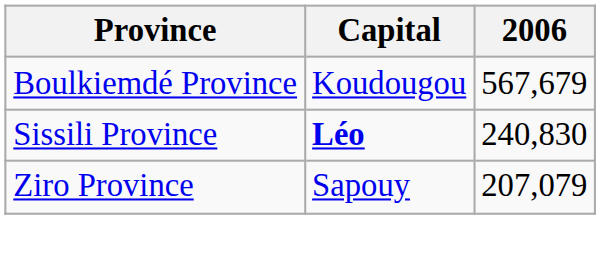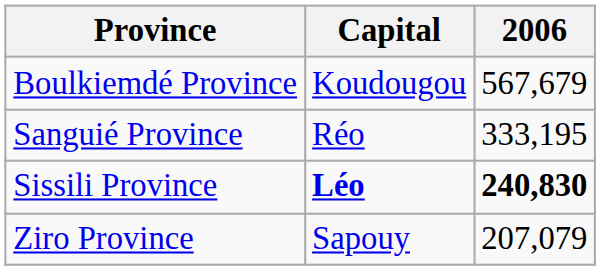+ row: (128, 134)
(534, 134) normal -> (534, 186) bold
